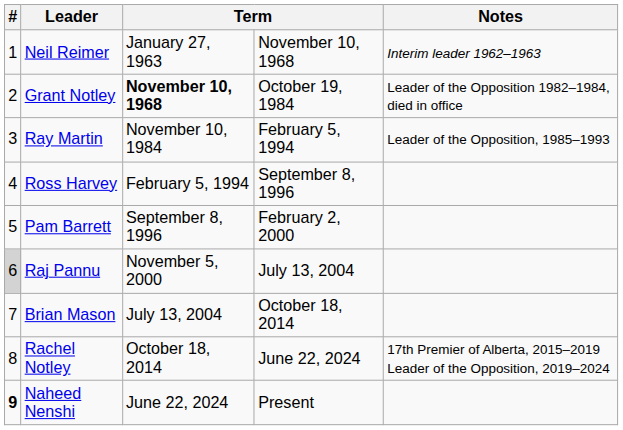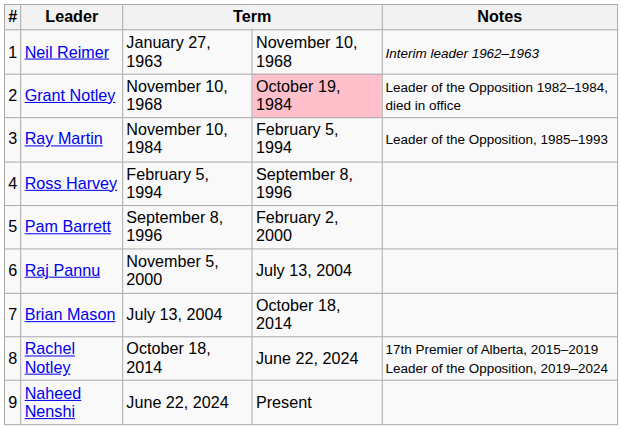(179, 95) bold -> (177, 95) normal
(300, 95) no background -> (298, 95) pink background
(13, 271) lightgrey background -> (13, 271) no background
(13, 402) bold -> (13, 402) normal
